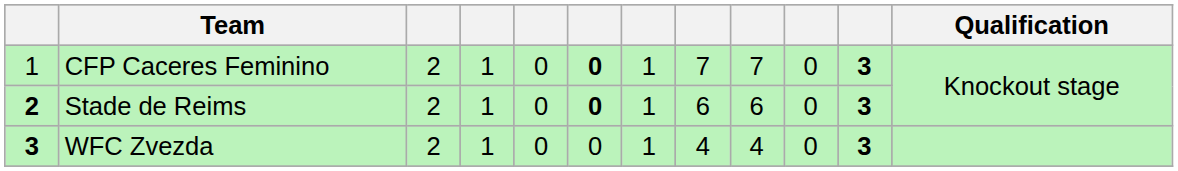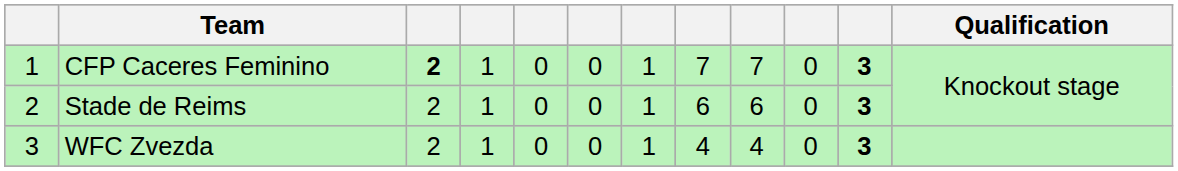(433, 66) normal -> (433, 66) bold
(595, 66) bold -> (595, 66) normal
(32, 106) bold -> (32, 106) normal
(595, 106) bold -> (595, 106) normal
(32, 147) bold -> (32, 147) normal
